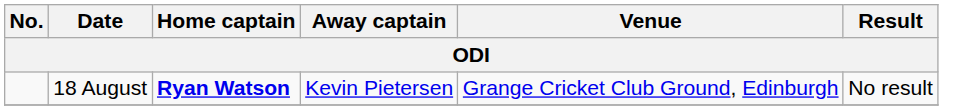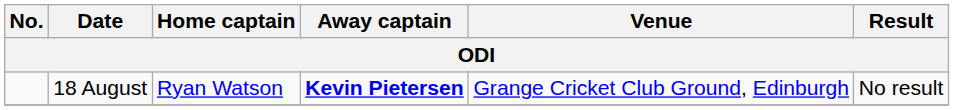(223, 88) bold -> (220, 88) normal
(379, 88) normal -> (384, 88) bold
